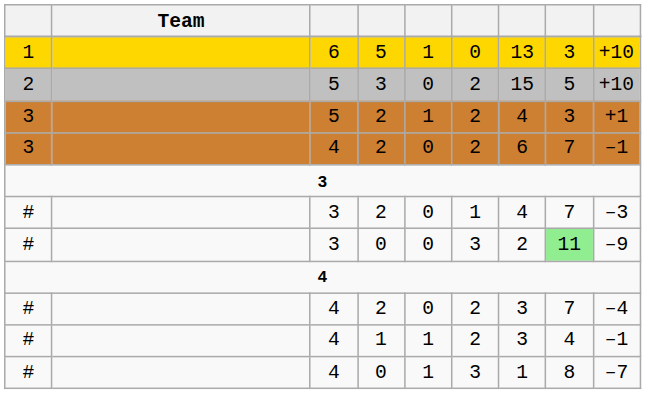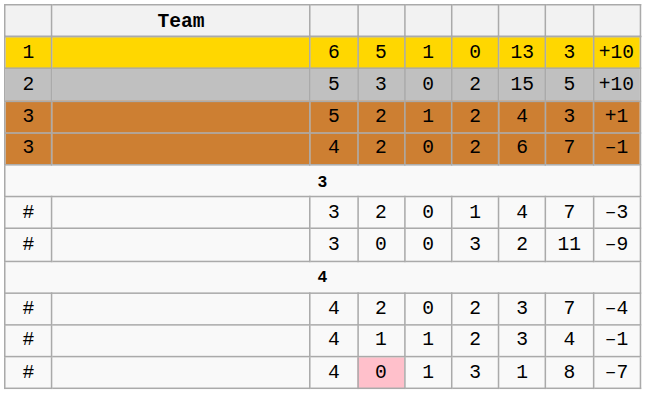(569, 245) lightgreen background -> (569, 245) no background
(381, 373) no background -> (381, 373) pink background
